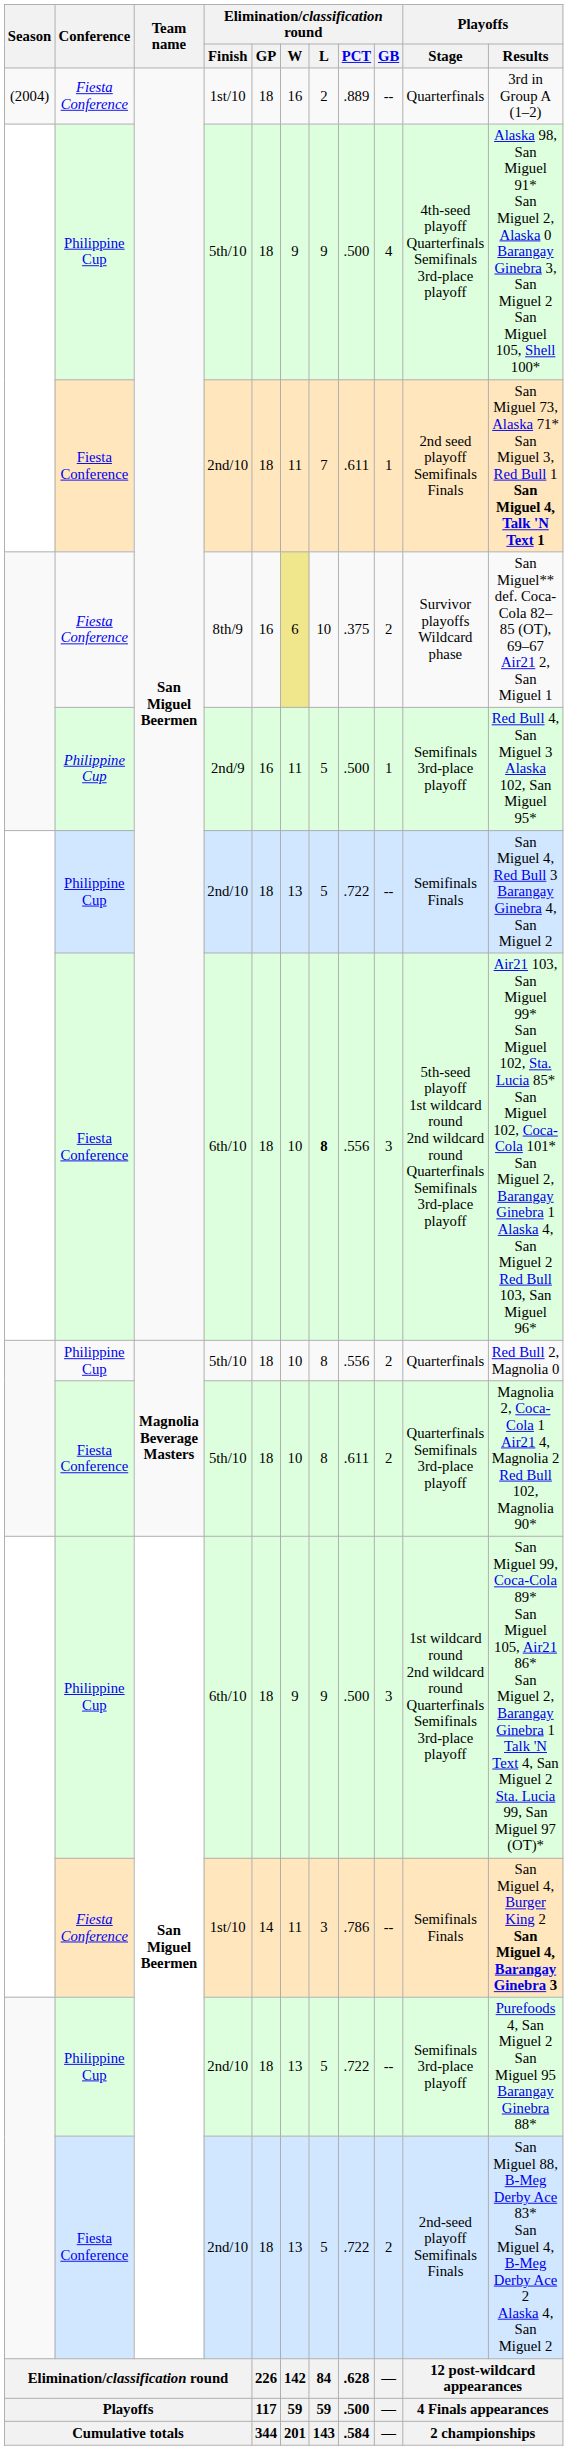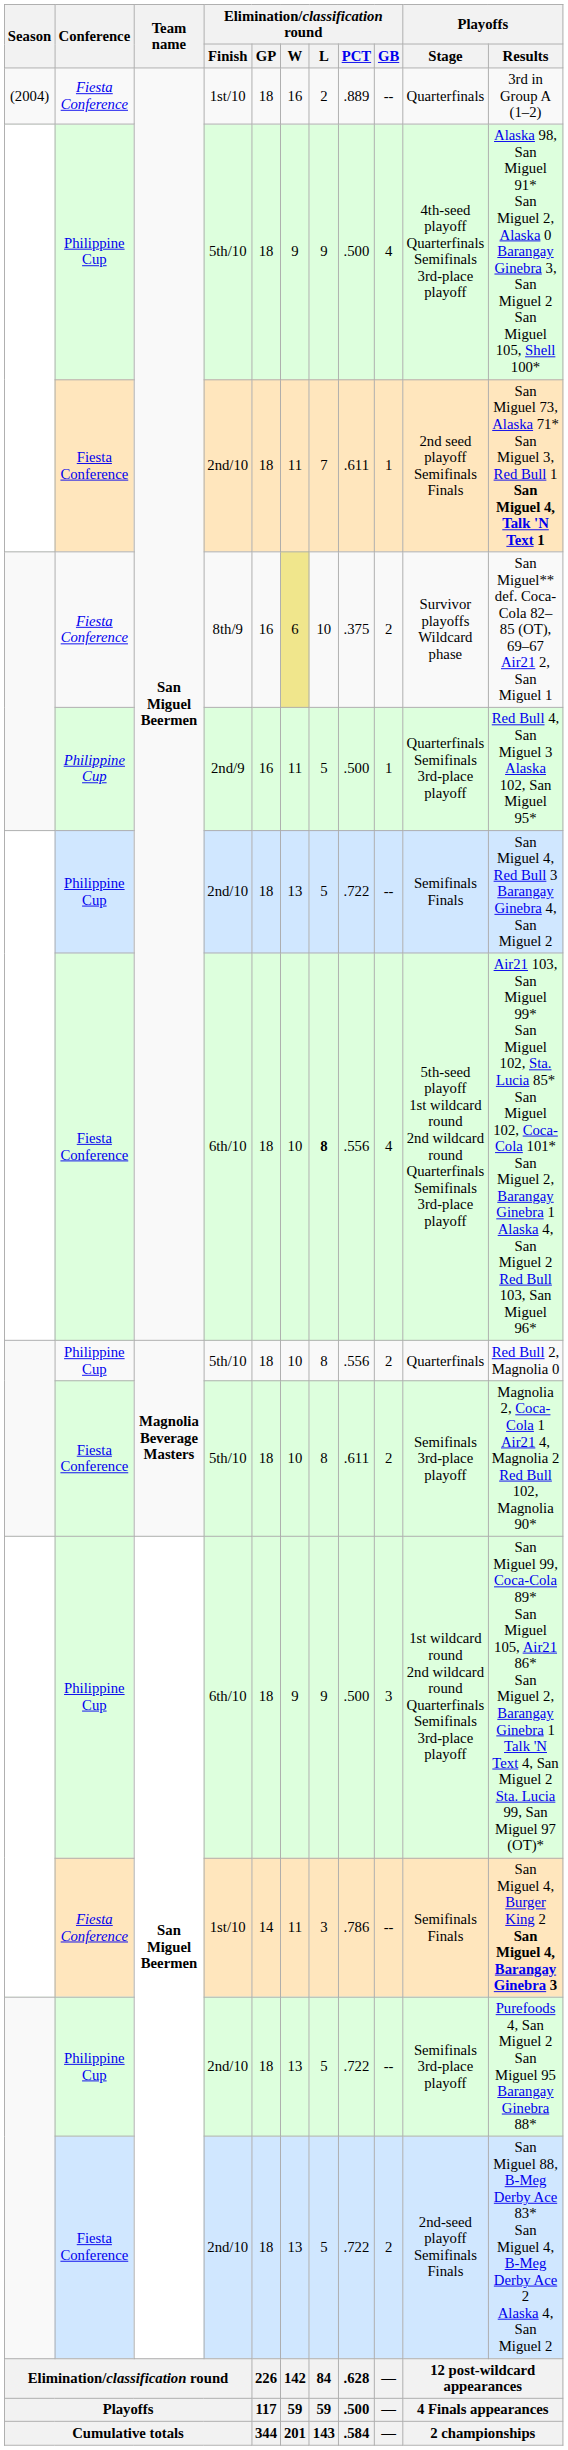(445, 768) Semifinals 3rd-place playoff -> (445, 768) Quarterfinals Semifinals 3rd-place playoff
(389, 1146) 3 -> (389, 1146) 4
(445, 1458) Quarterfinals Semifinals 3rd-place playoff -> (445, 1458) Semifinals 3rd-place playoff
